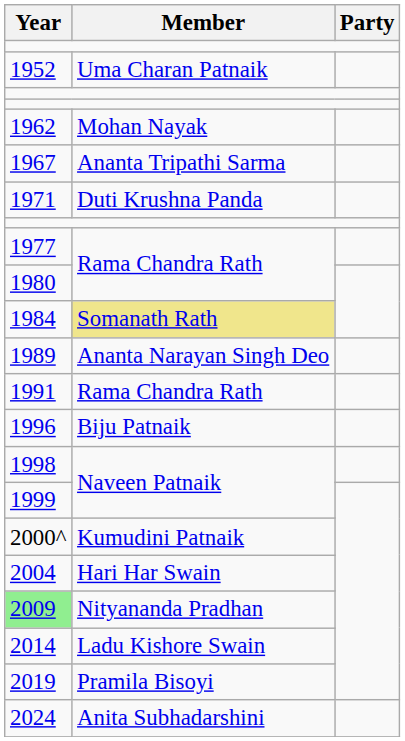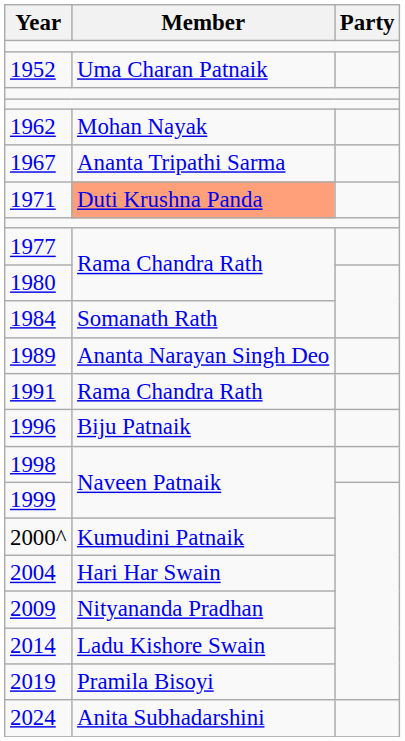(170, 199) no background -> (170, 199) lightsalmon background
(147, 318) khaki background -> (147, 318) no background
(33, 609) lightgreen background -> (33, 609) no background
